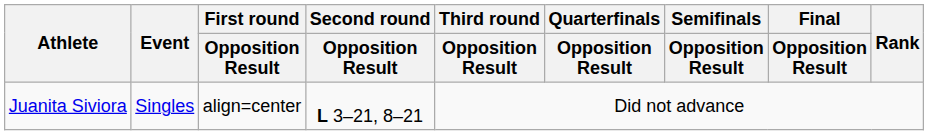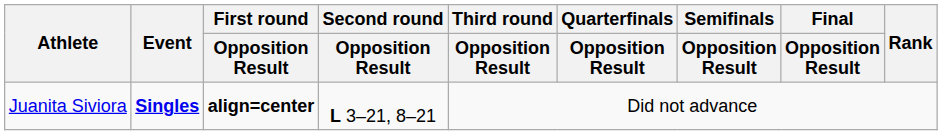(165, 106) normal -> (167, 106) bold
(252, 106) normal -> (261, 106) bold
